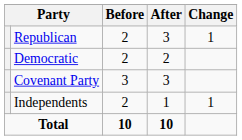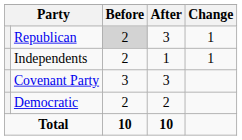(125, 37) no background -> (125, 37) lightgrey background
rows swapped: (46, 59) <-> (51, 102)
